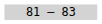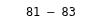(51, 12) lightgrey background -> (51, 12) no background
